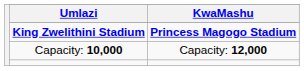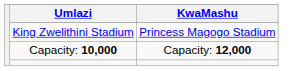(79, 32) bold -> (73, 32) normal
(223, 32) bold -> (207, 32) normal
